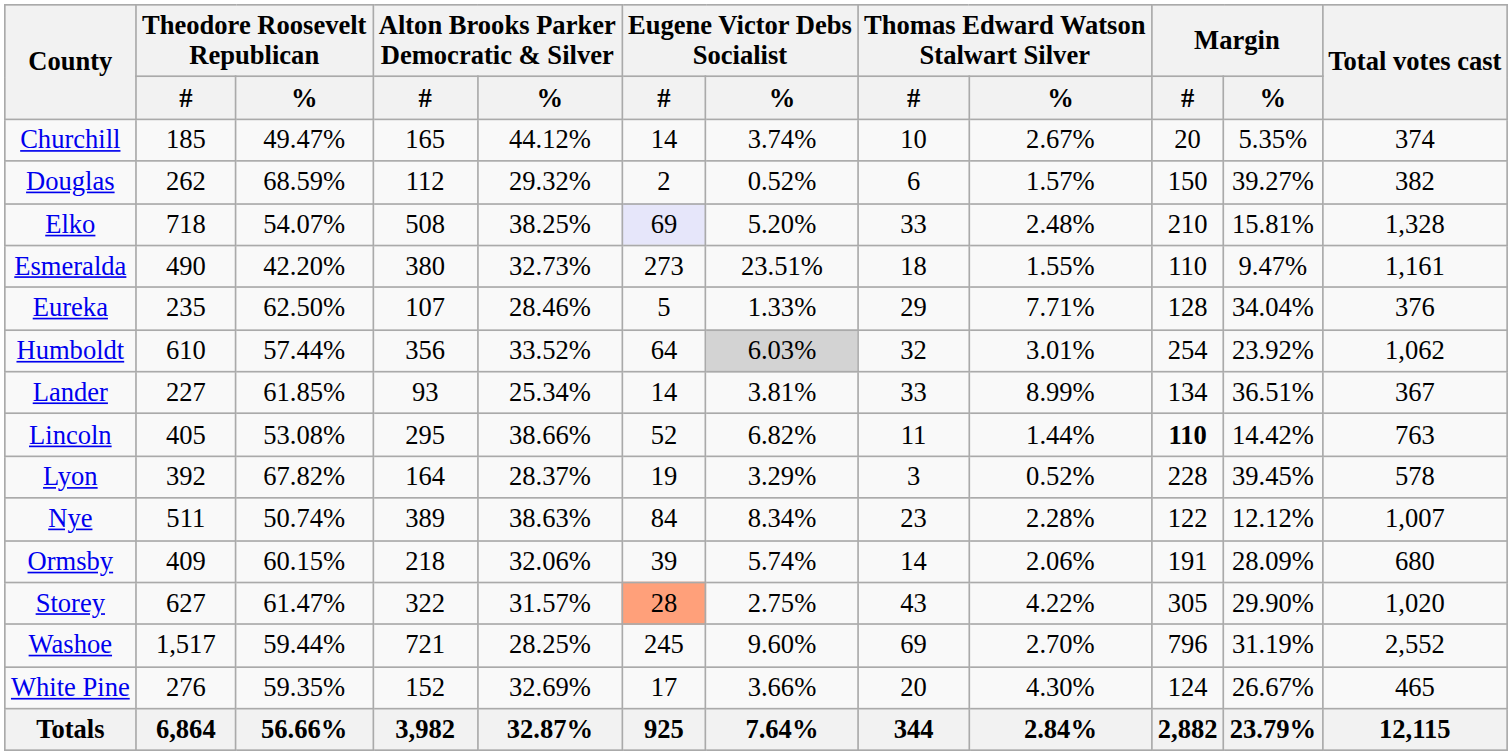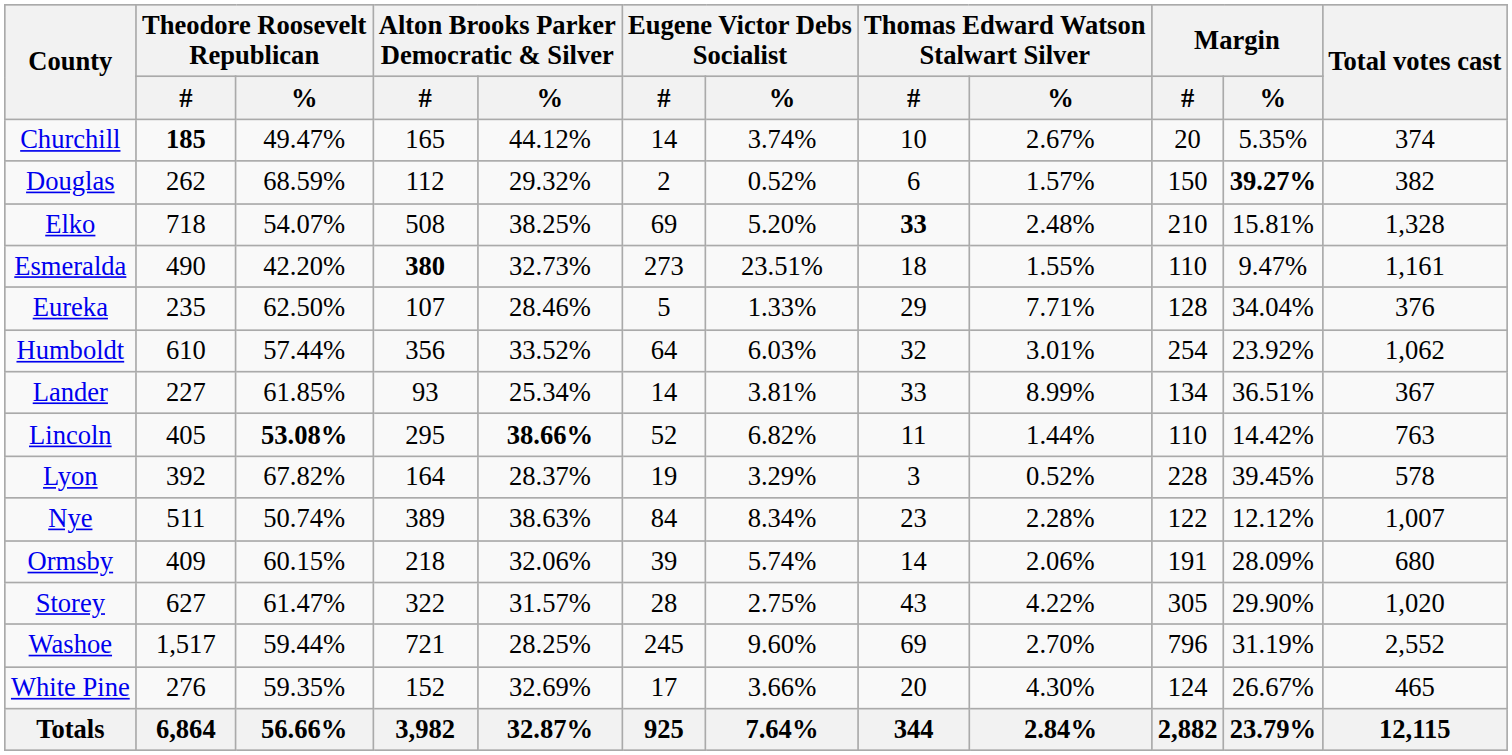(186, 139) normal -> (186, 139) bold
(1273, 181) normal -> (1273, 181) bold
(664, 223) lavender background -> (664, 223) no background
(914, 223) normal -> (914, 223) bold
(425, 266) normal -> (425, 266) bold
(782, 350) lightgrey background -> (782, 350) no background
(304, 434) normal -> (304, 434) bold
(550, 434) normal -> (550, 434) bold
(1188, 434) bold -> (1188, 434) normal
(664, 603) lightsalmon background -> (664, 603) no background
